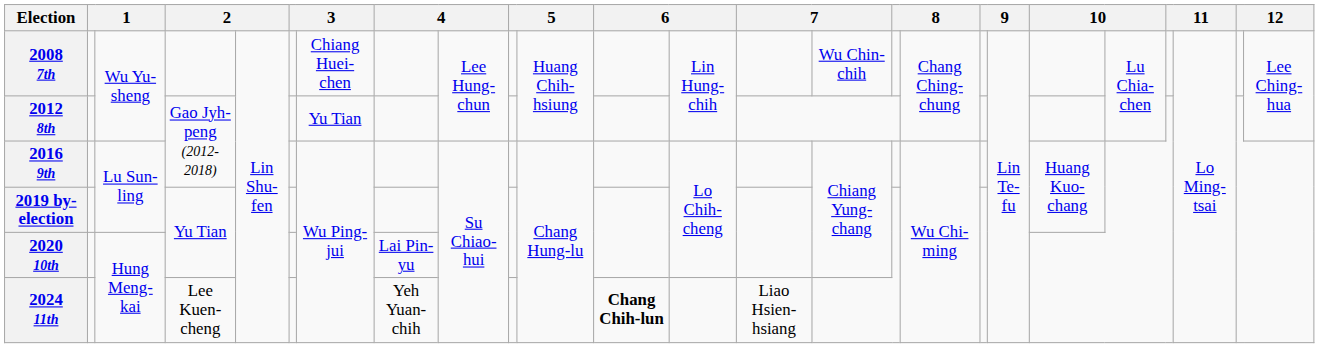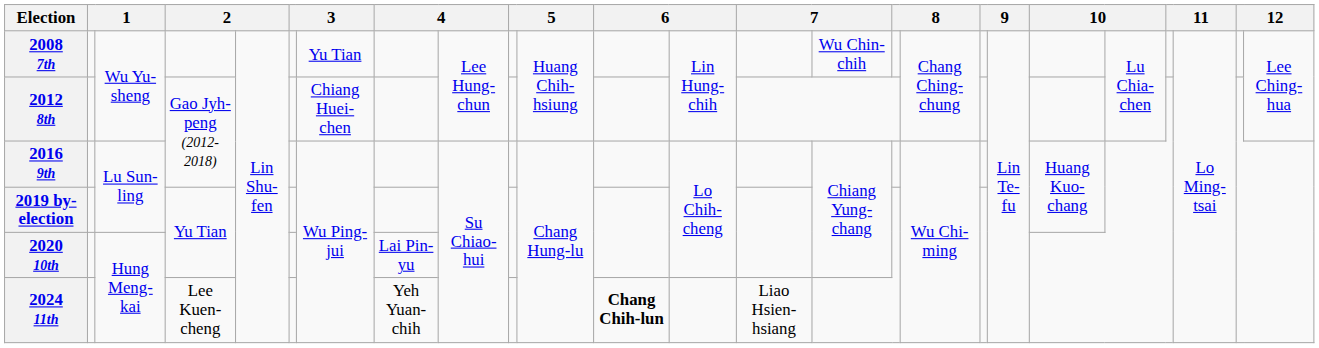(335, 63) Chiang Huei-chen -> (335, 53) Yu Tian
(335, 118) Yu Tian -> (335, 108) Chiang Huei-chen
